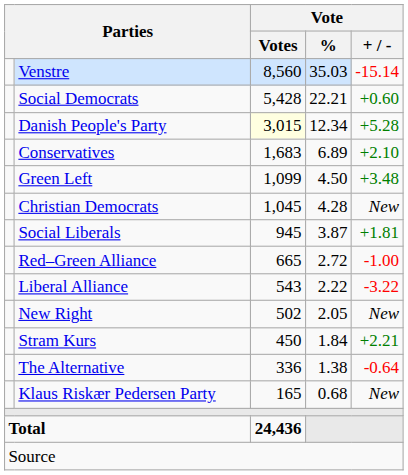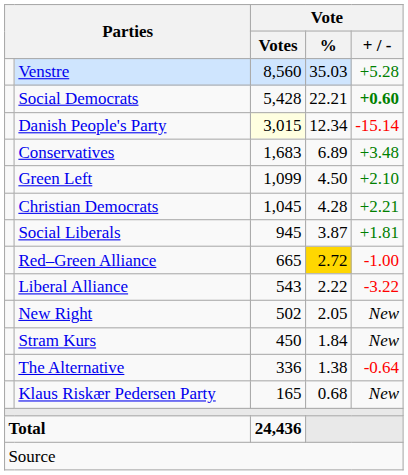(377, 71) -15.14 -> (379, 71) +5.28
(379, 98) normal -> (379, 98) bold
(379, 125) +5.28 -> (377, 125) -15.14
(379, 152) +2.10 -> (379, 152) +3.48
(379, 179) +3.48 -> (379, 179) +2.10
(384, 206) New -> (379, 206) +2.21
(333, 260) no background -> (333, 260) gold background
(379, 340) +2.21 -> (384, 340) New
